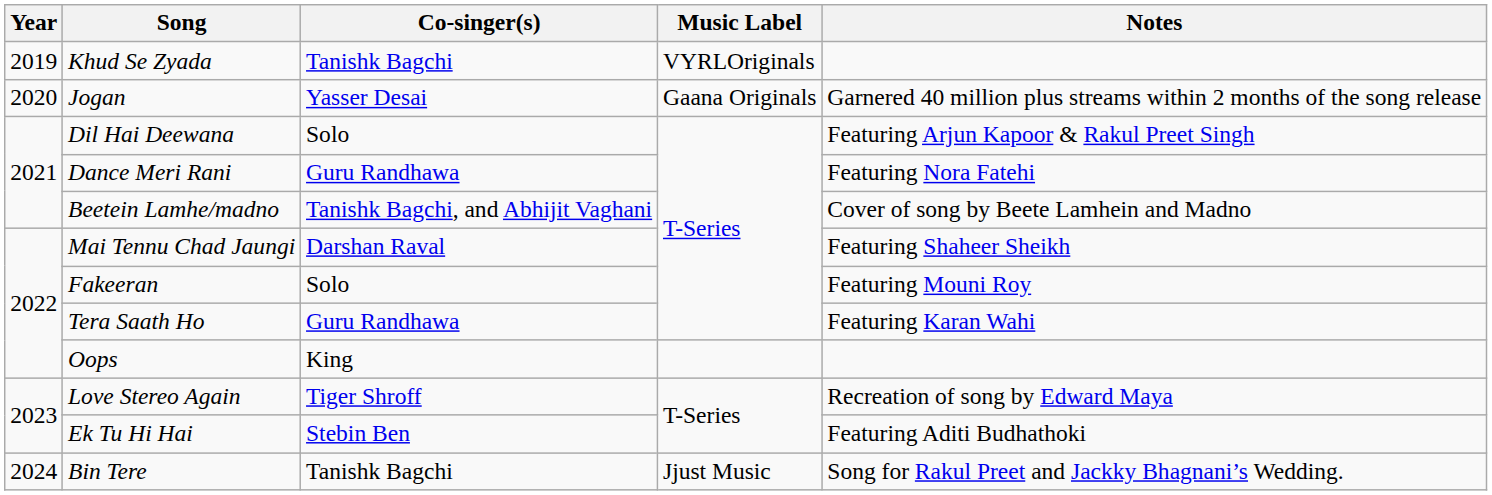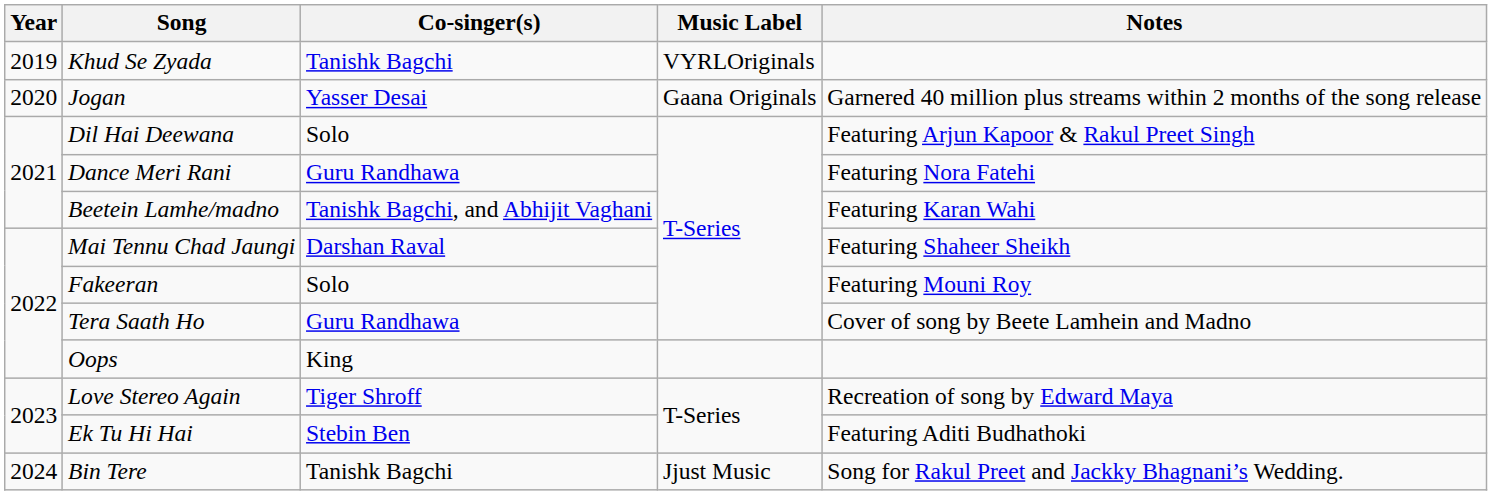(1039, 209) Cover of song by Beete Lamhein and Madno -> (931, 209) Featuring Karan Wahi
(931, 321) Featuring Karan Wahi -> (1039, 321) Cover of song by Beete Lamhein and Madno
